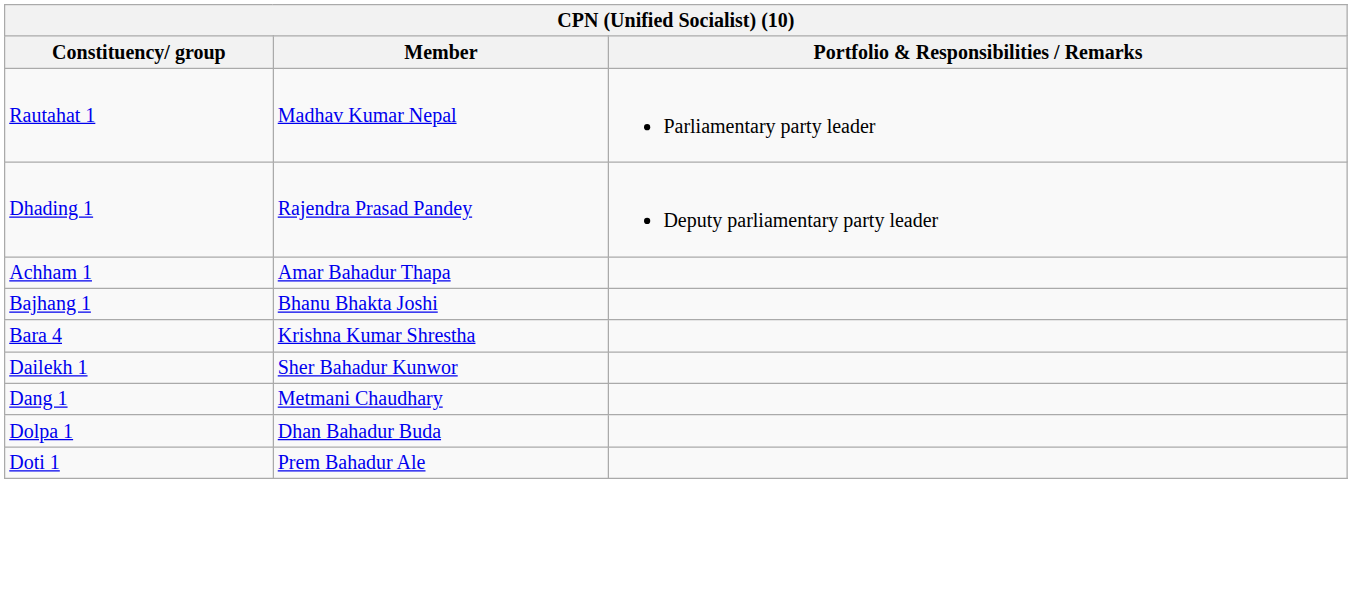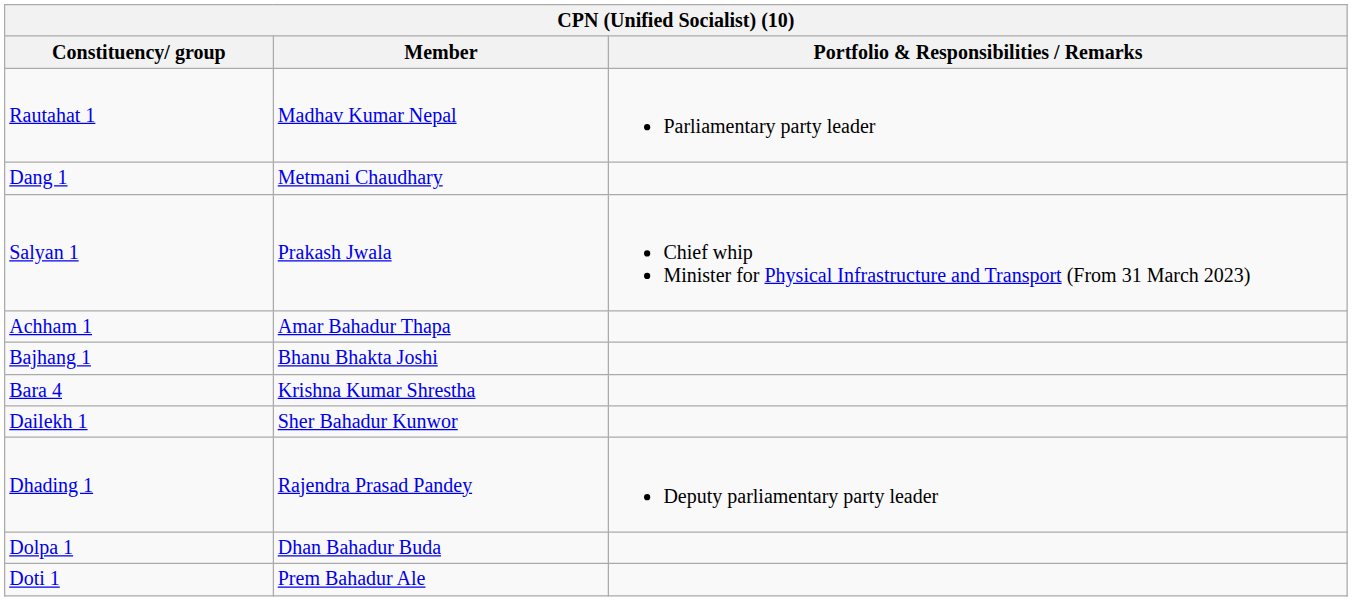rows swapped: (51, 209) <-> (38, 399)
+ row: (44, 252)
